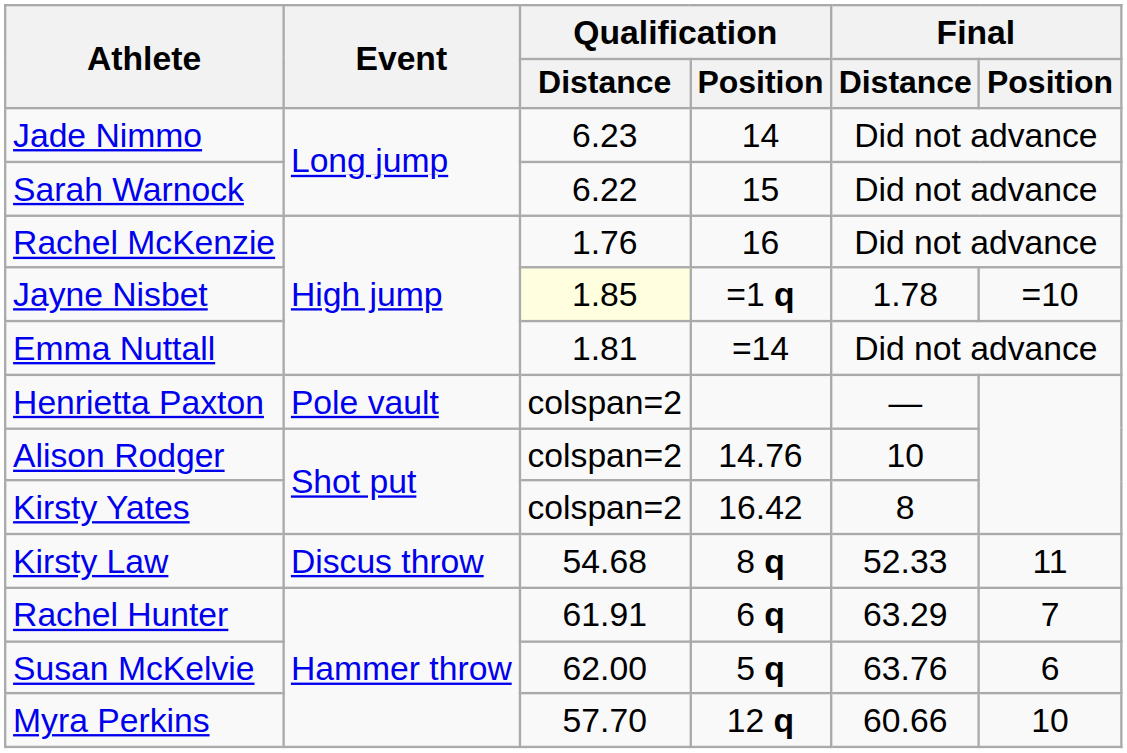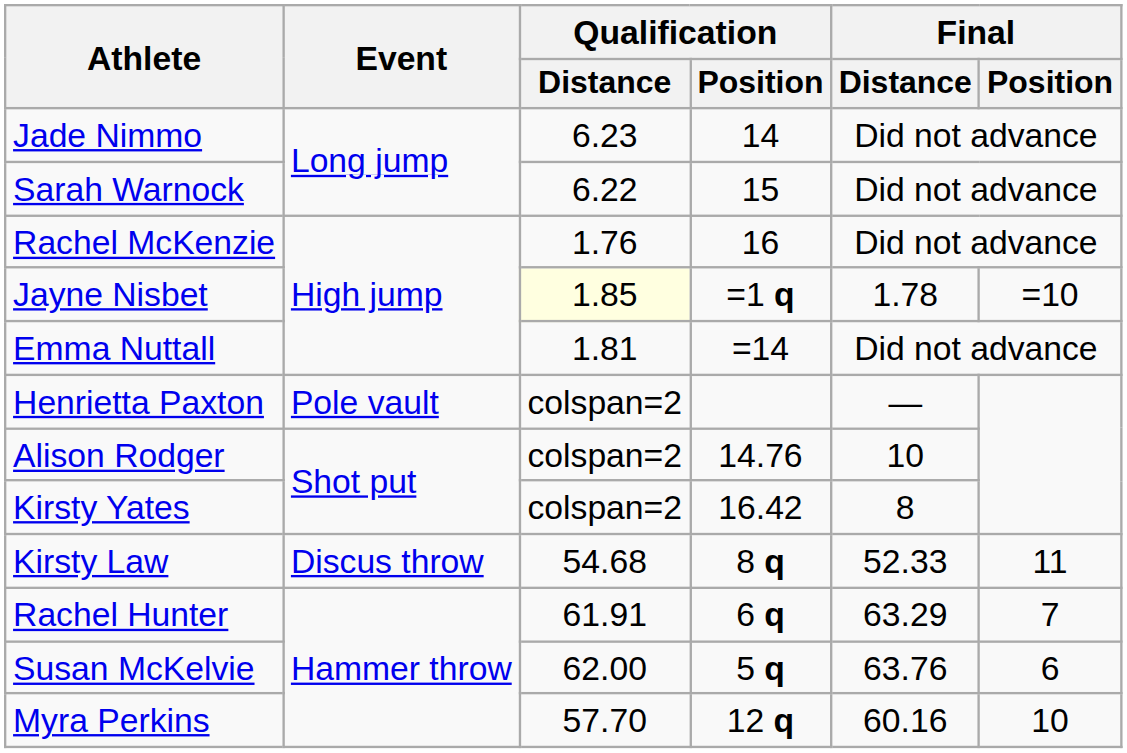(905, 721) 60.66 -> (905, 721) 60.16
